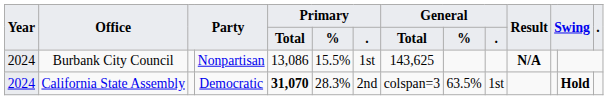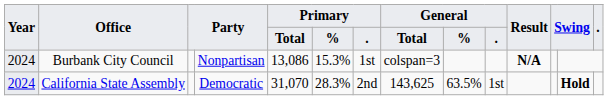(333, 61) 15.5% -> (333, 61) 15.3%
(412, 61) 143,625 -> (412, 61) colspan=3
(290, 83) bold -> (290, 83) normal
(412, 83) colspan=3 -> (412, 83) 143,625
